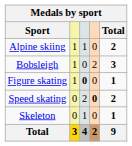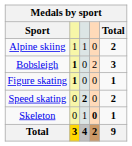(75, 64) normal -> (75, 64) bold
(75, 81) normal -> (75, 81) bold
(85, 81) bold -> (85, 81) normal
(85, 98) normal -> (85, 98) bold
(95, 98) bold -> (95, 98) normal
(95, 115) normal -> (95, 115) bold
